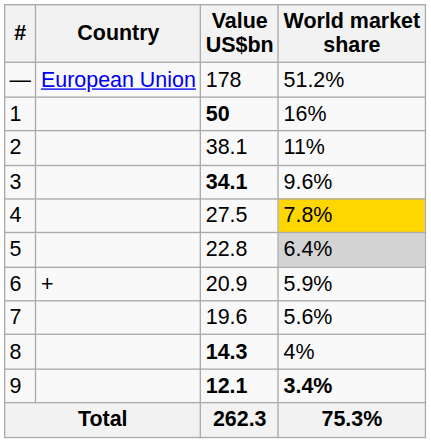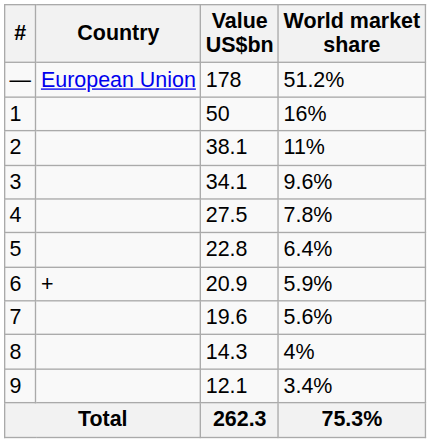(218, 113) bold -> (218, 113) normal
(227, 181) bold -> (227, 181) normal
(308, 215) gold background -> (308, 215) no background
(308, 249) lightgrey background -> (308, 249) no background
(227, 351) bold -> (227, 351) normal
(227, 385) bold -> (227, 385) normal
(308, 385) bold -> (308, 385) normal
